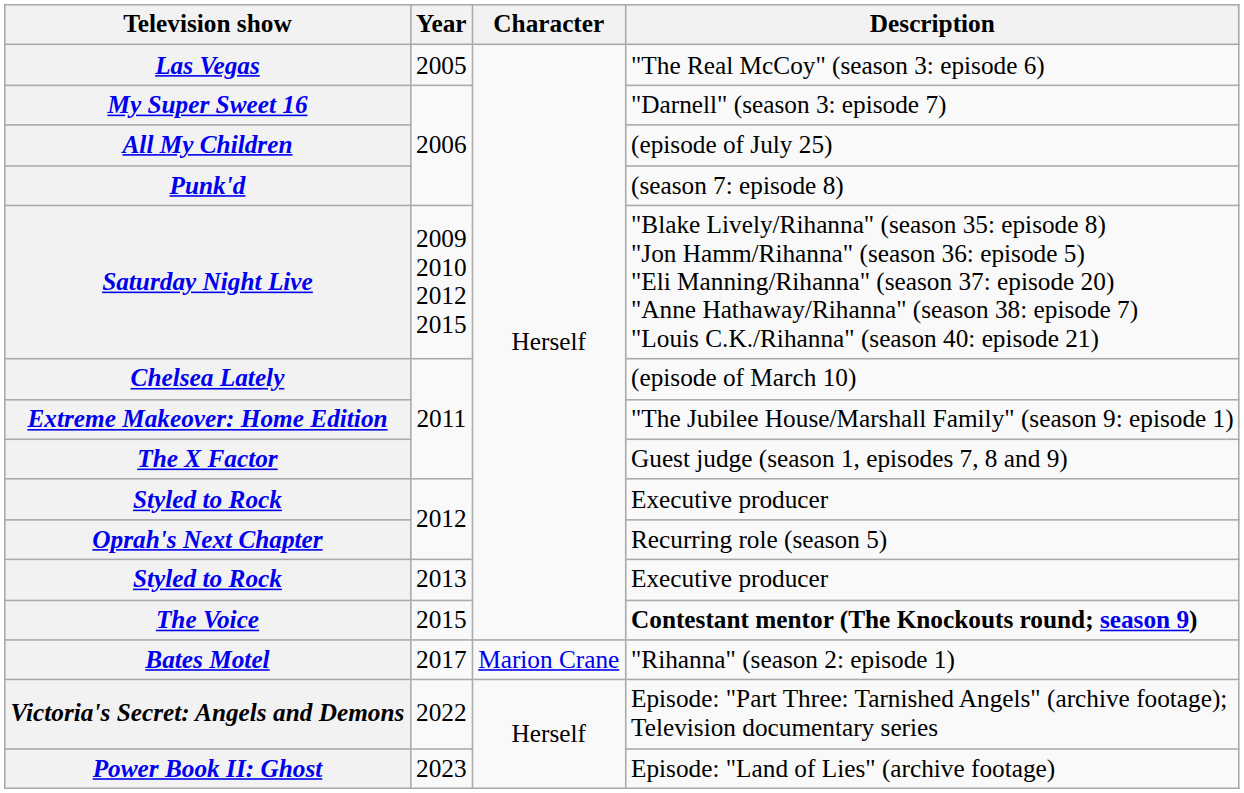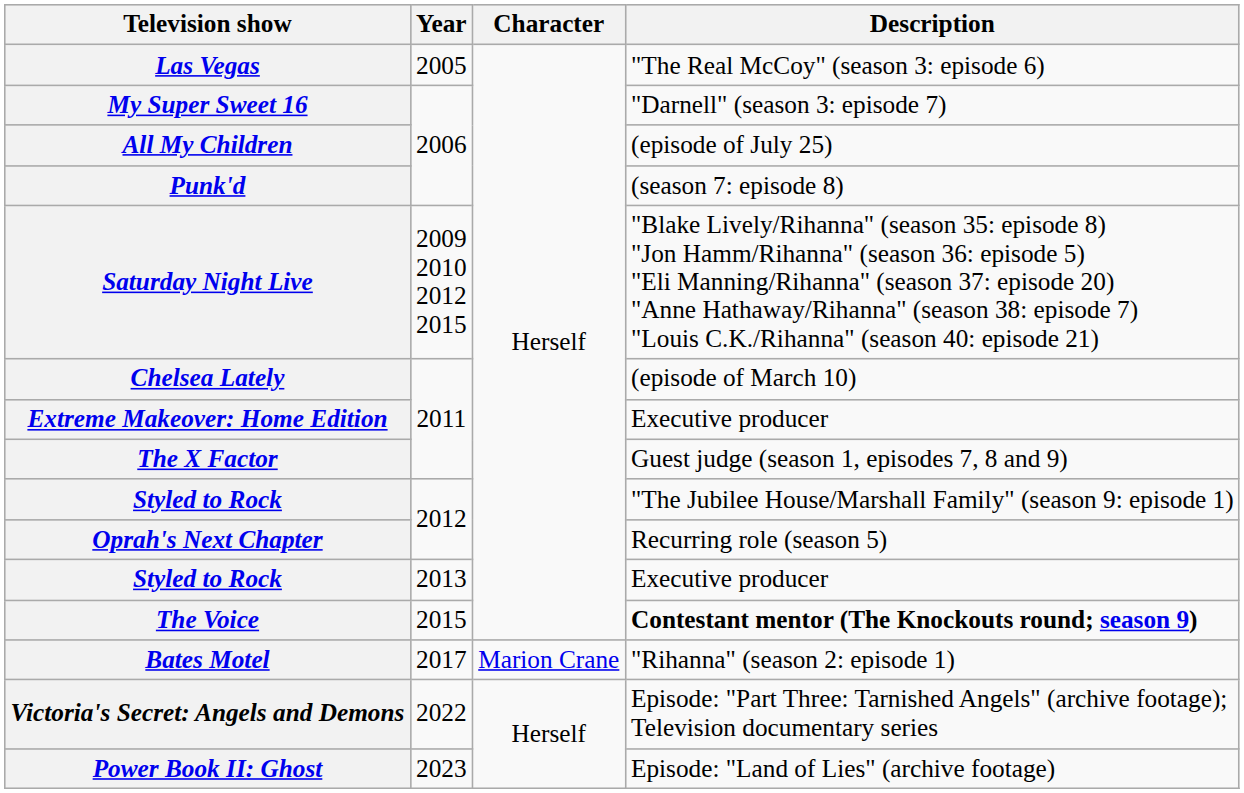(932, 418) "The Jubilee House/Marshall Family" (season 9: episode 1) -> (730, 418) Executive producer
(730, 499) Executive producer -> (932, 499) "The Jubilee House/Marshall Family" (season 9: episode 1)
